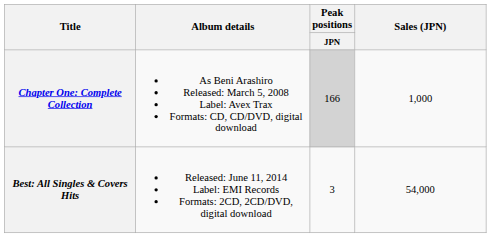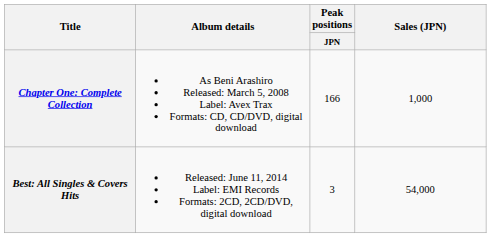(332, 98) lightgrey background -> (332, 98) no background
